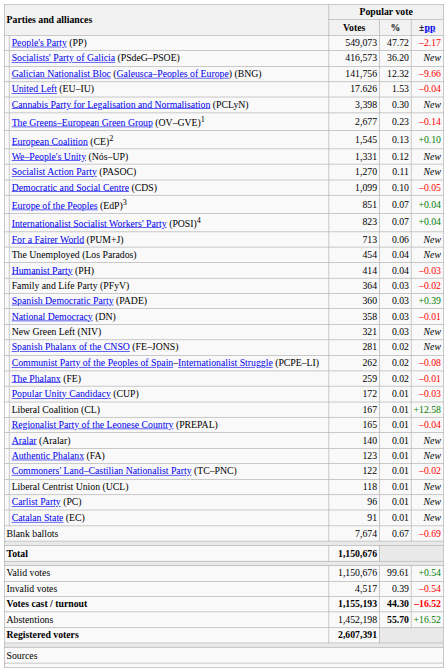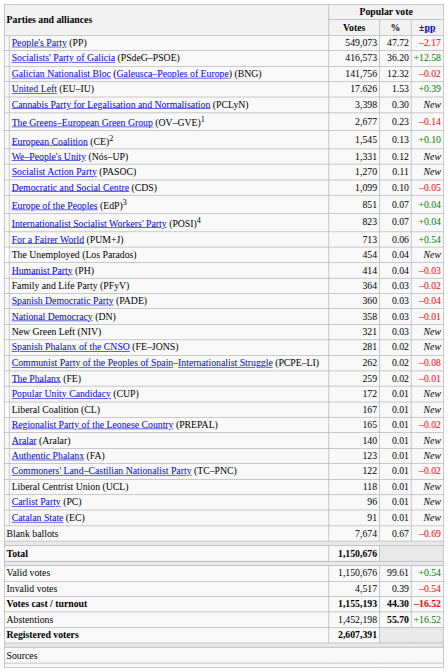(432, 58) New -> (427, 58) +12.58
(430, 74) –9.66 -> (430, 74) –0.02
(430, 89) –0.04 -> (430, 89) +0.39
(432, 239) New -> (430, 239) +0.54
(430, 301) +0.39 -> (430, 301) –0.04
(430, 394) –0.03 -> (432, 394) New
(427, 409) +12.58 -> (432, 409) New
(430, 425) –0.04 -> (430, 425) –0.02
